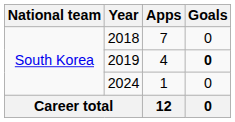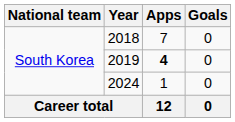(164, 60) normal -> (164, 60) bold
(208, 60) bold -> (208, 60) normal
